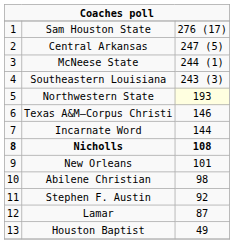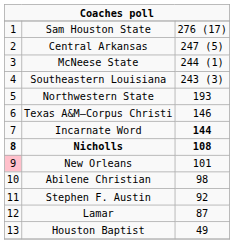(202, 96) lightyellow background -> (202, 96) no background
(202, 130) normal -> (202, 130) bold
(13, 163) no background -> (13, 163) pink background
